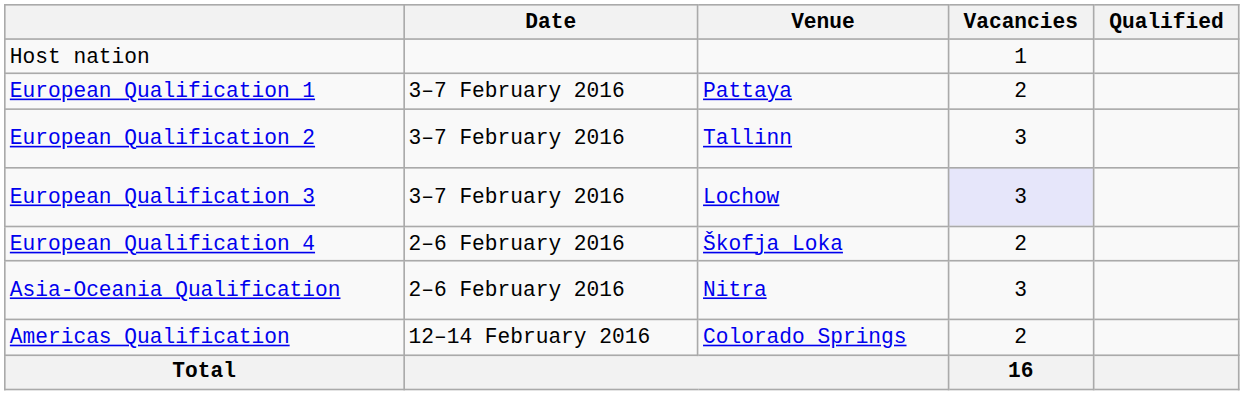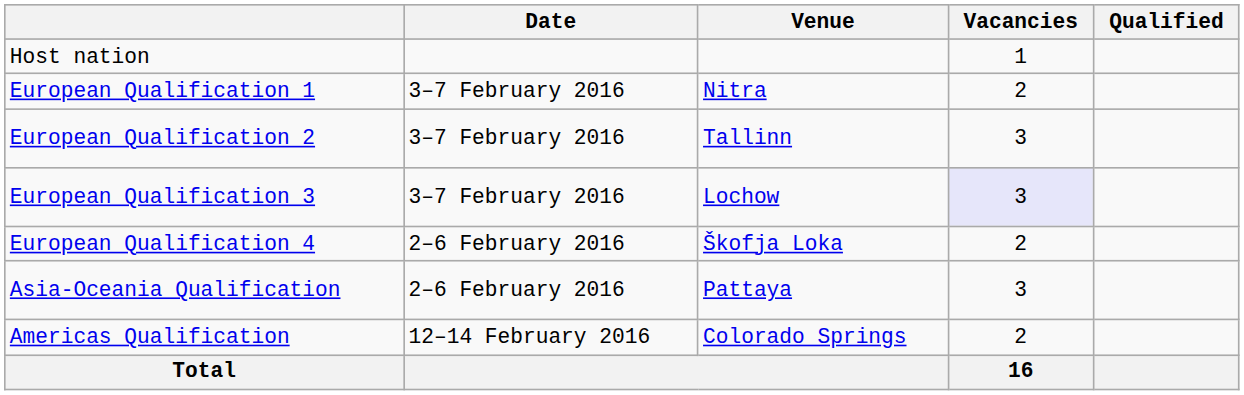(748, 91) Pattaya -> (735, 91) Nitra
(735, 290) Nitra -> (748, 290) Pattaya
